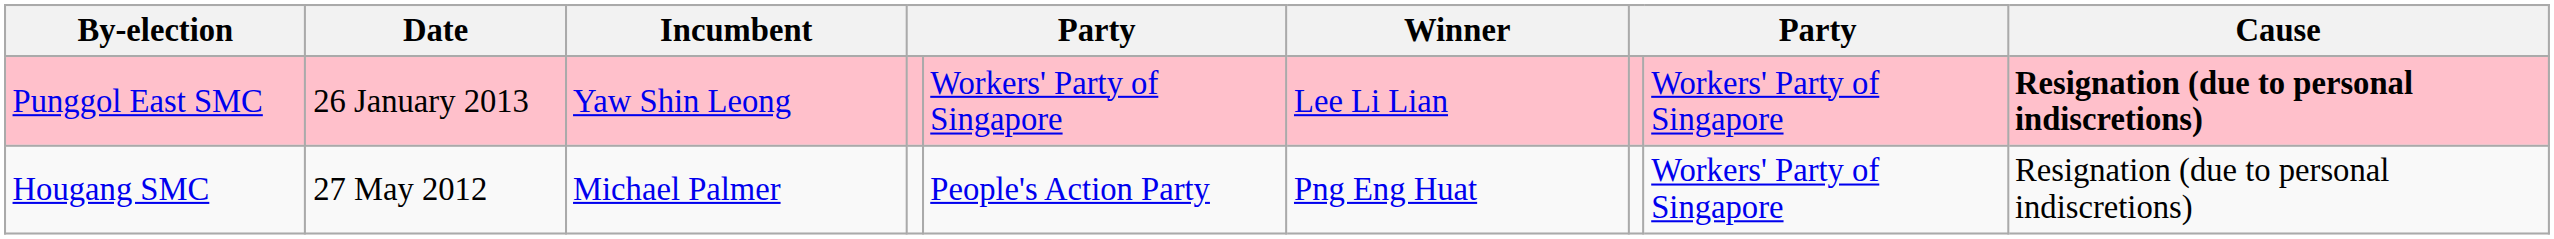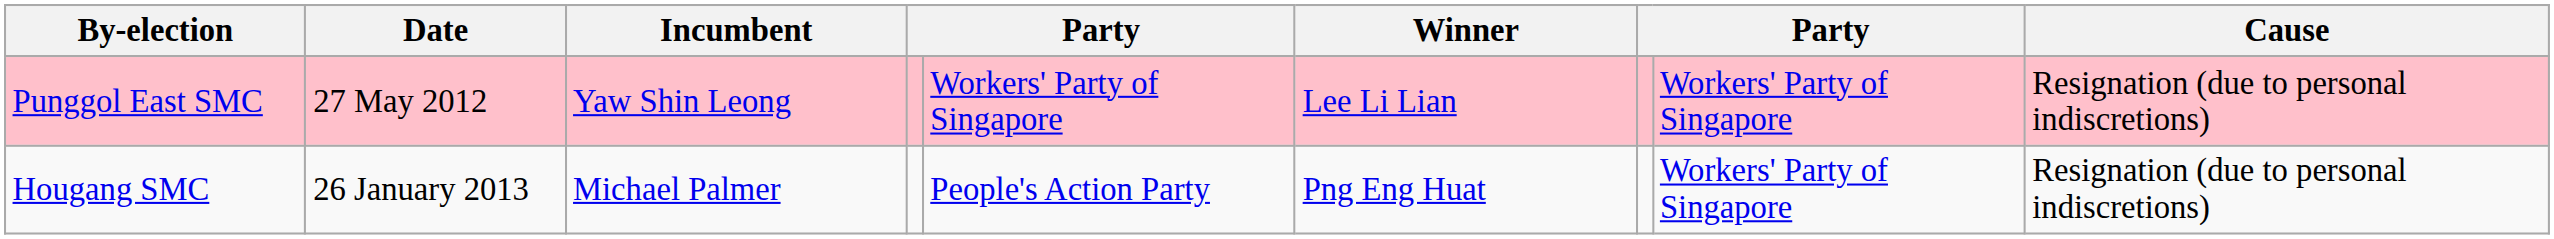(421, 100) 26 January 2013 -> (400, 100) 27 May 2012
(2214, 100) bold -> (2219, 100) normal
(400, 188) 27 May 2012 -> (421, 188) 26 January 2013
